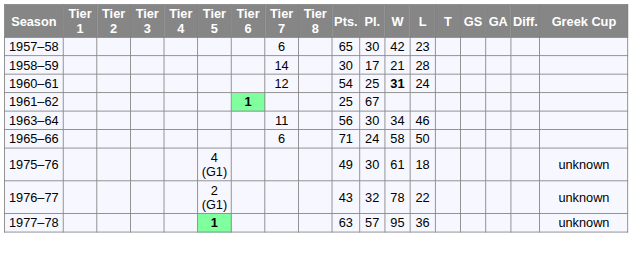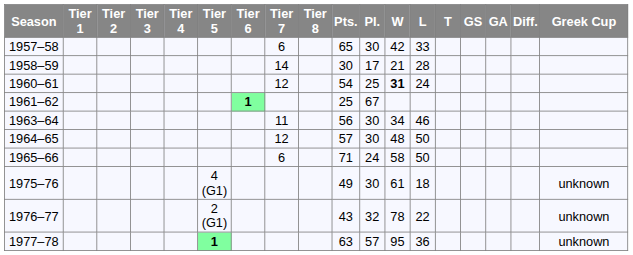(423, 46) 23 -> (423, 46) 33
+ row: (34, 139)
